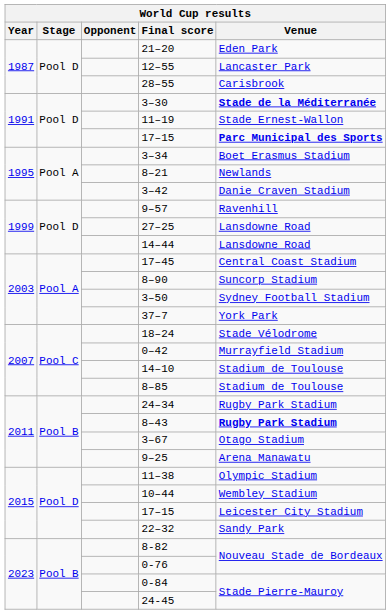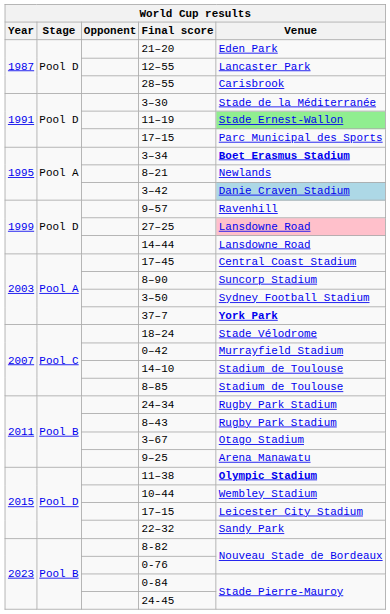(297, 102) bold -> (297, 102) normal
(281, 120) no background -> (281, 120) lightgreen background
(301, 138) bold -> (301, 138) normal
(284, 156) normal -> (284, 156) bold
(284, 191) no background -> (284, 191) lightblue background
(265, 227) no background -> (265, 227) pink background
(248, 316) normal -> (248, 316) bold
(278, 423) bold -> (278, 423) normal
(268, 476) normal -> (268, 476) bold
